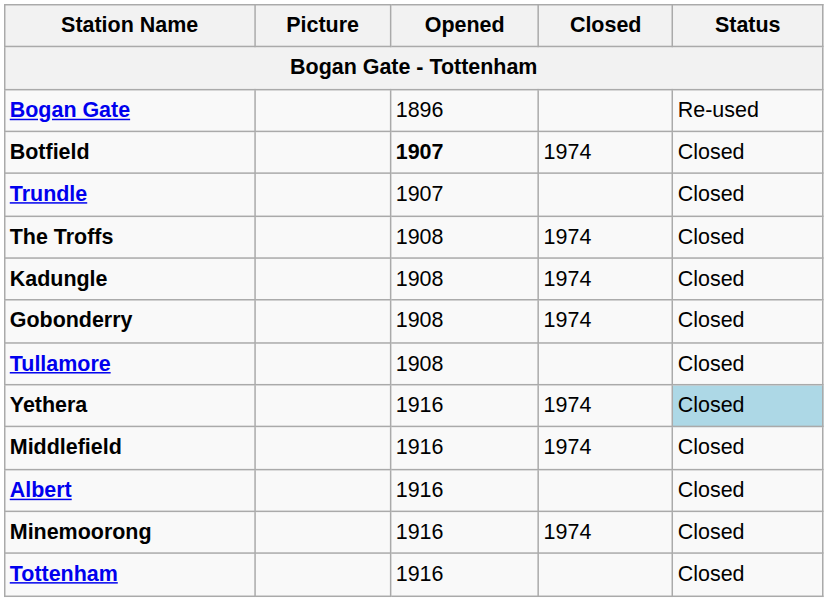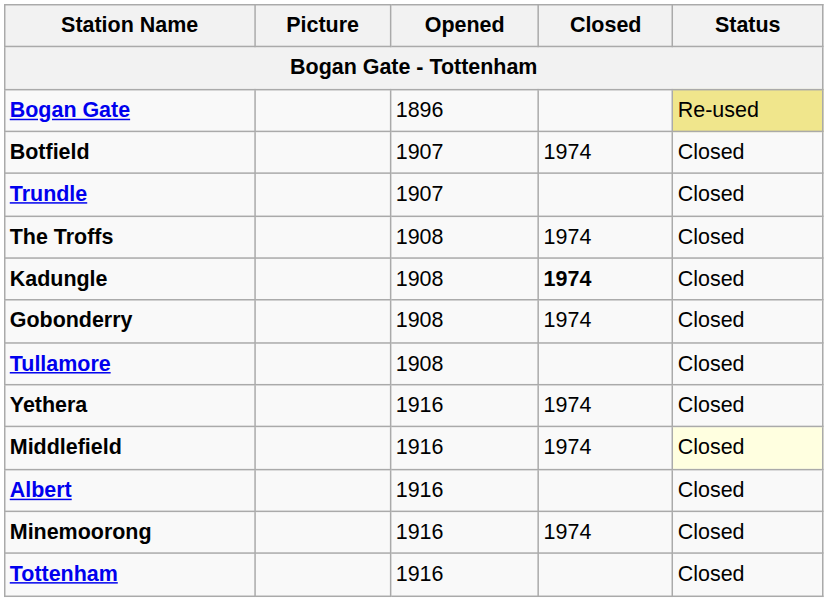(718, 110) no background -> (718, 110) khaki background
(420, 152) bold -> (420, 152) normal
(567, 278) normal -> (567, 278) bold
(711, 405) lightblue background -> (711, 405) no background
(711, 447) no background -> (711, 447) lightyellow background
